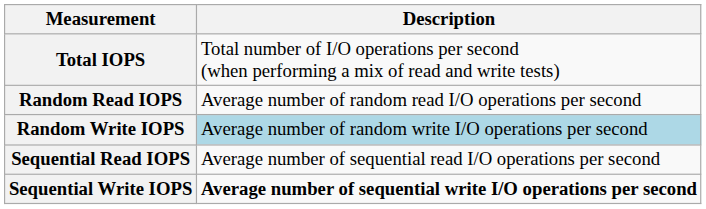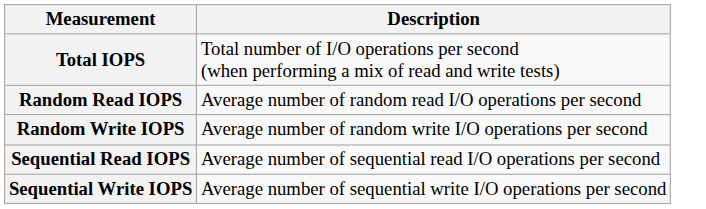(424, 129) lightblue background -> (424, 129) no background
(449, 188) bold -> (434, 188) normal
